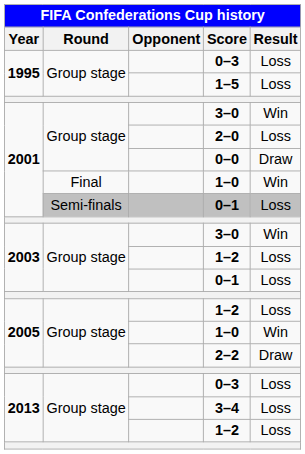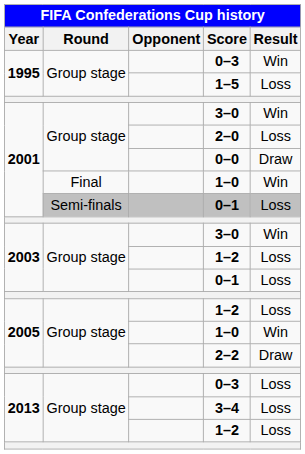(276, 61) Loss -> (276, 61) Win
